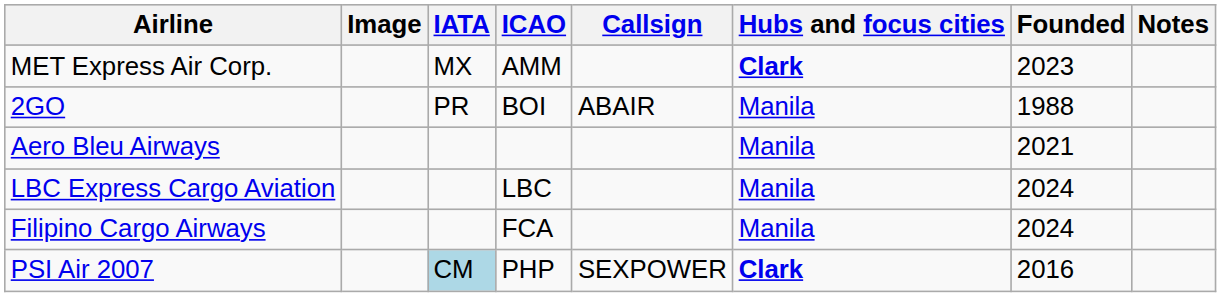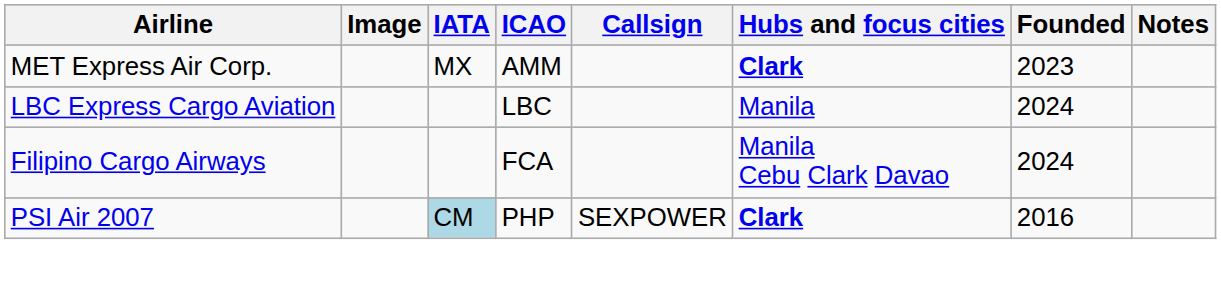- row: (38, 106)
- row: (115, 147)
(777, 229) Manila -> (844, 161) Manila Cebu Clark Davao
